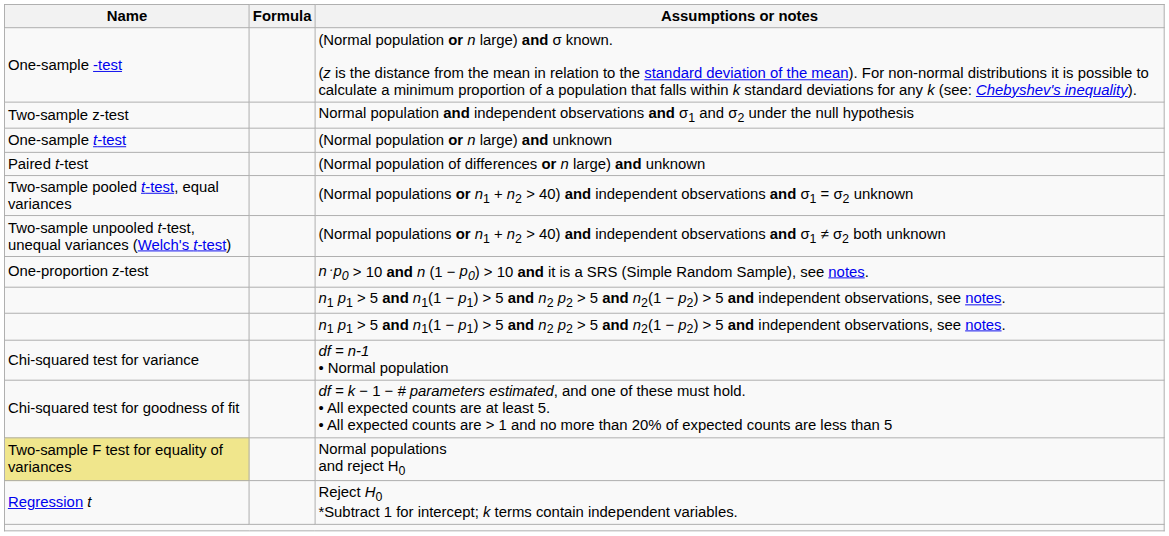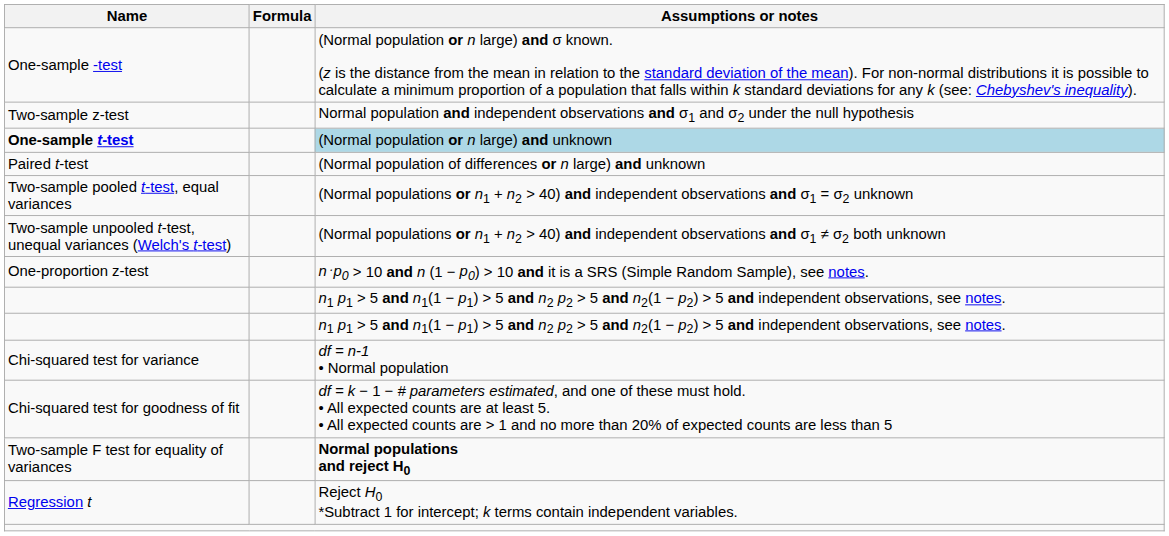(67, 140) normal -> (71, 140) bold
(465, 140) no background -> (465, 140) lightblue background
(115, 459) khaki background -> (115, 459) no background
(382, 459) normal -> (388, 459) bold
